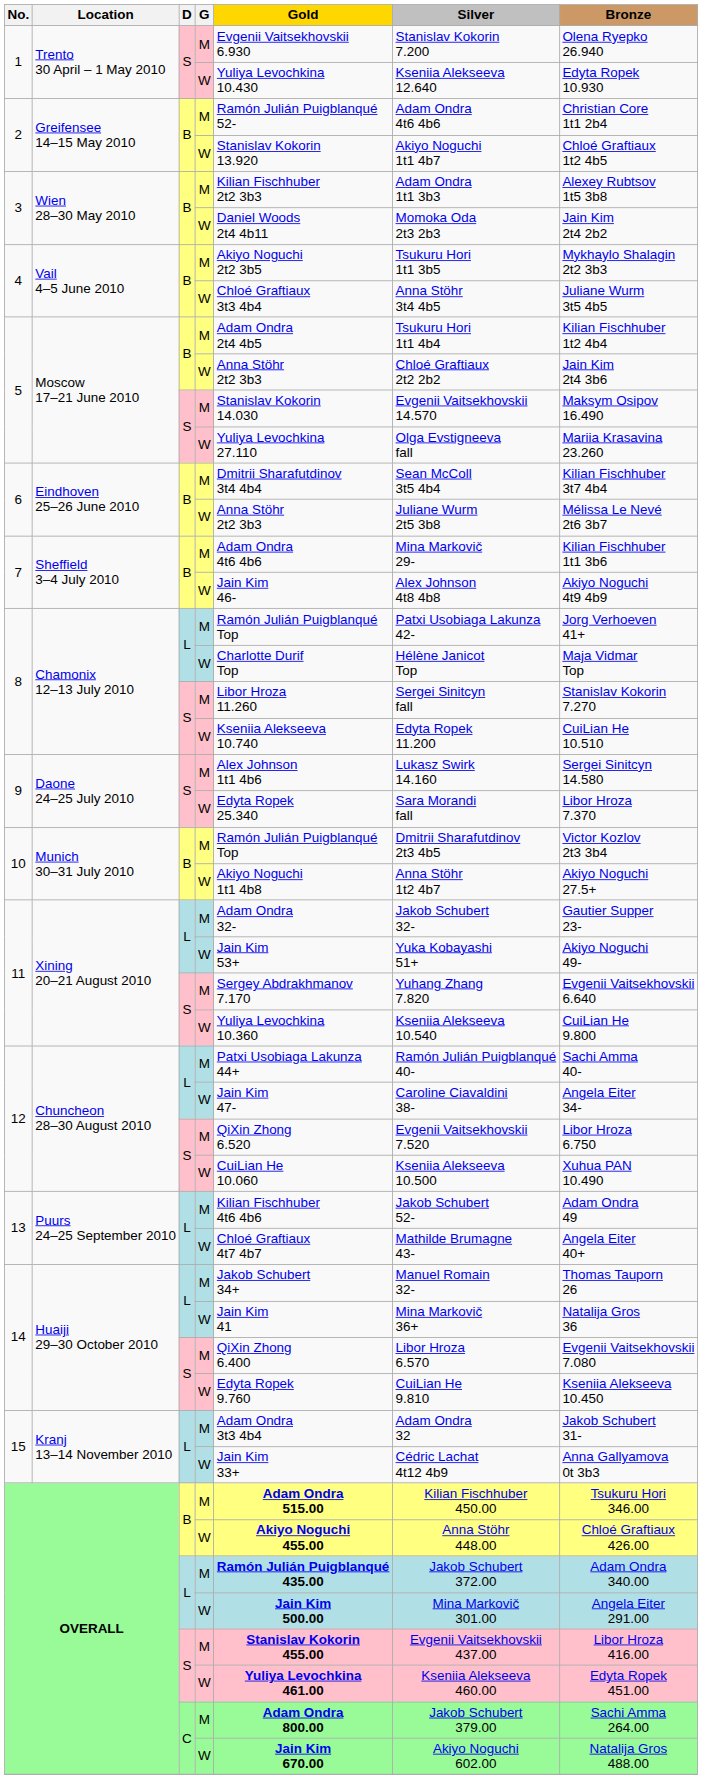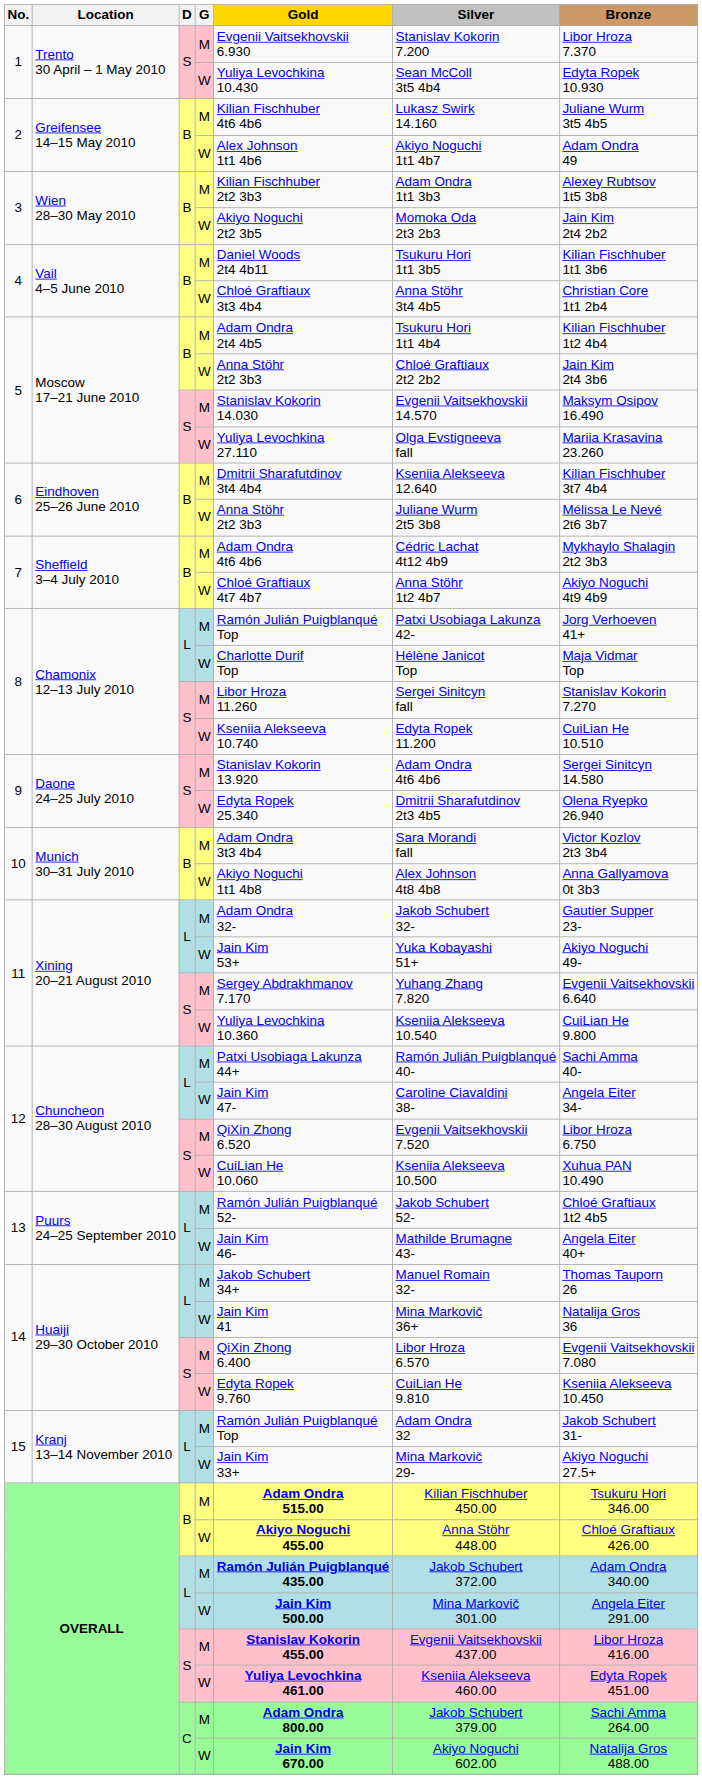(605, 44) Olena Ryepko 26.940 -> (597, 44) Libor Hroza 7.370
(450, 80) Kseniia Alekseeva 12.640 -> (434, 80) Sean McColl 3t5 4b4
(297, 116) Ramón Julián Puigblanqué 52- -> (268, 116) Kilian Fischhuber 4t6 4b6
(434, 116) Adam Ondra 4t6 4b6 -> (435, 116) Lukasz Swirk 14.160
(605, 116) Christian Core 1t1 2b4 -> (603, 116) Juliane Wurm 3t5 4b5
(269, 153) Stanislav Kokorin 13.920 -> (257, 153) Alex Johnson 1t1 4b6
(609, 153) Chloé Graftiaux 1t2 4b5 -> (600, 153) Adam Ondra 49
(259, 226) Daniel Woods 2t4 4b11 -> (260, 226) Akiyo Noguchi 2t2 3b5
(260, 262) Akiyo Noguchi 2t2 3b5 -> (259, 262) Daniel Woods 2t4 4b11
(619, 262) Mykhaylo Shalagin 2t2 3b3 -> (614, 262) Kilian Fischhuber 1t1 3b6
(603, 299) Juliane Wurm 3t5 4b5 -> (605, 299) Christian Core 1t1 2b4
(434, 481) Sean McColl 3t5 4b4 -> (450, 481) Kseniia Alekseeva 12.640
(439, 554) Mina Markovič 29- -> (437, 554) Cédric Lachat 4t12 4b9
(614, 554) Kilian Fischhuber 1t1 3b6 -> (619, 554) Mykhaylo Shalagin 2t2 3b3
(243, 590) Jain Kim 46- -> (264, 590) Chloé Graftiaux 4t7 4b7
(436, 590) Alex Johnson 4t8 4b8 -> (429, 590) Anna Stöhr 1t2 4b7
(257, 772) Alex Johnson 1t1 4b6 -> (269, 772) Stanislav Kokorin 13.920
(435, 772) Lukasz Swirk 14.160 -> (434, 772) Adam Ondra 4t6 4b6
(436, 809) Sara Morandi fall -> (458, 809) Dmitrii Sharafutdinov 2t3 4b5
(597, 809) Libor Hroza 7.370 -> (605, 809) Olena Ryepko 26.940
(297, 845) Ramón Julián Puigblanqué Top -> (255, 845) Adam Ondra 3t3 4b4
(458, 845) Dmitrii Sharafutdinov 2t3 4b5 -> (436, 845) Sara Morandi fall
(429, 882) Anna Stöhr 1t2 4b7 -> (436, 882) Alex Johnson 4t8 4b8
(605, 882) Akiyo Noguchi 27.5+ -> (615, 882) Anna Gallyamova 0t 3b3
(268, 1209) Kilian Fischhuber 4t6 4b6 -> (297, 1209) Ramón Julián Puigblanqué 52-
(600, 1209) Adam Ondra 49 -> (609, 1209) Chloé Graftiaux 1t2 4b5
(264, 1246) Chloé Graftiaux 4t7 4b7 -> (243, 1246) Jain Kim 46-
(255, 1428) Adam Ondra 3t3 4b4 -> (297, 1428) Ramón Julián Puigblanqué Top
(437, 1464) Cédric Lachat 4t12 4b9 -> (439, 1464) Mina Markovič 29-
(615, 1464) Anna Gallyamova 0t 3b3 -> (605, 1464) Akiyo Noguchi 27.5+
